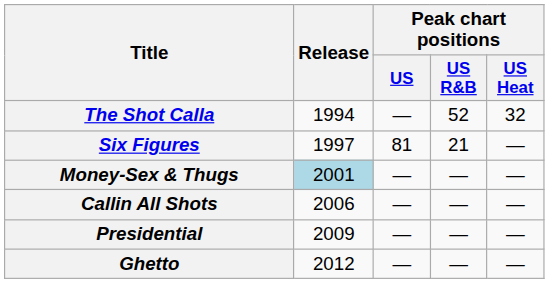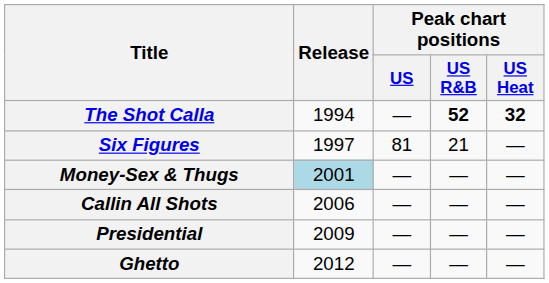(459, 115) normal -> (459, 115) bold
(515, 115) normal -> (515, 115) bold
